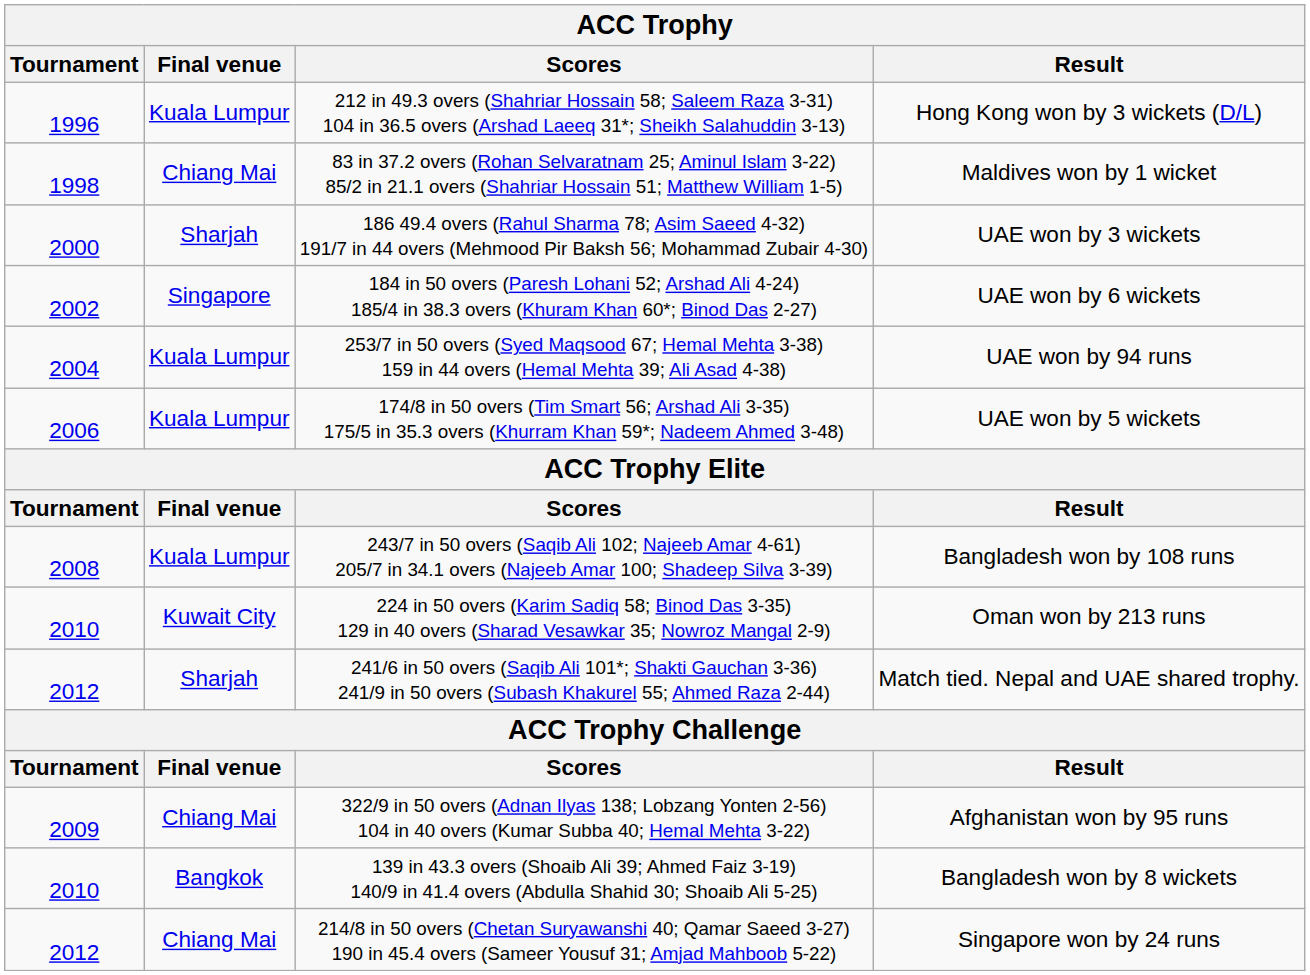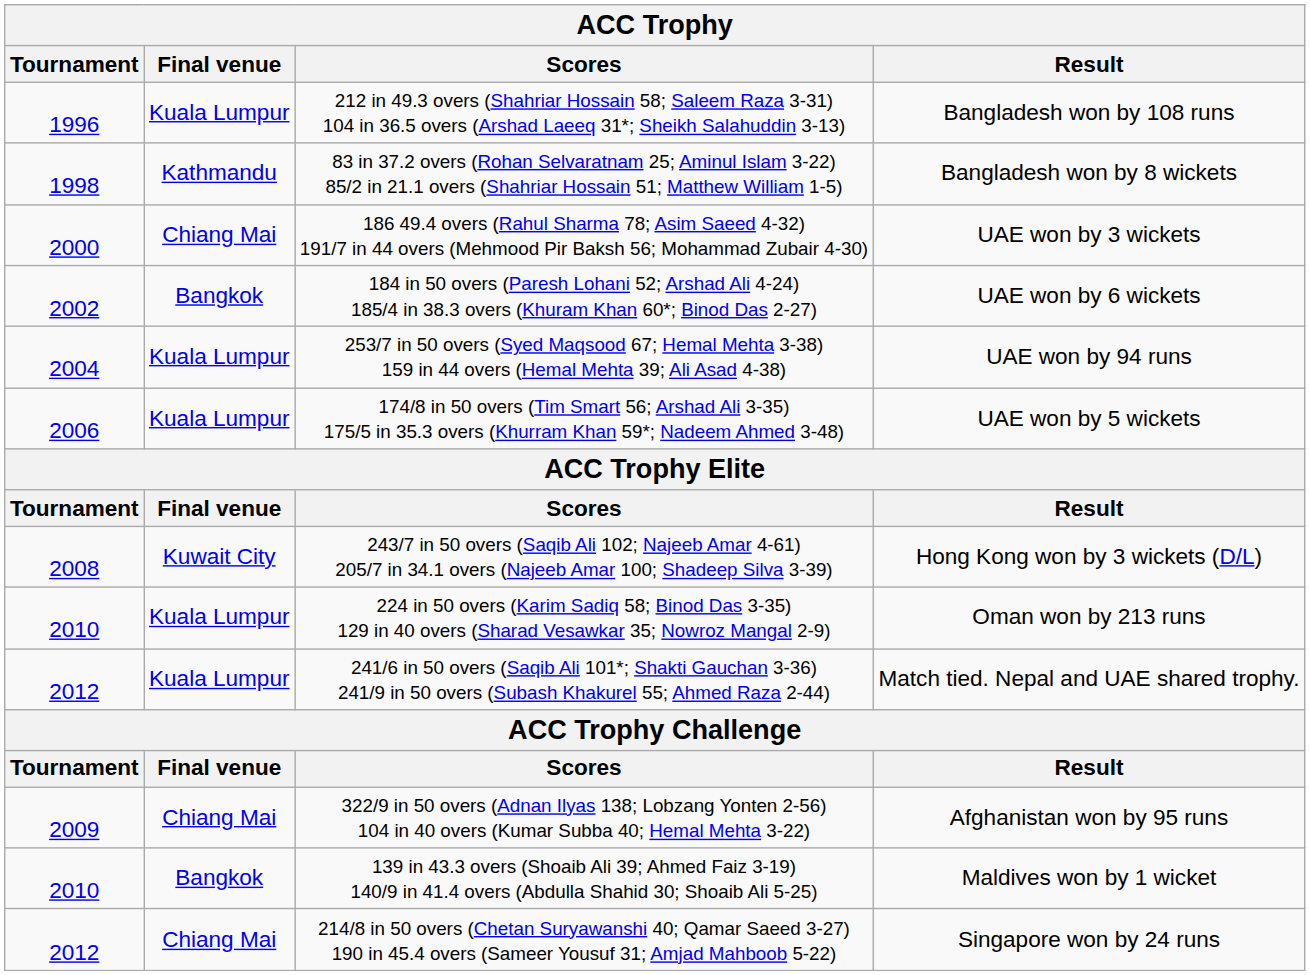(1089, 112) Hong Kong won by 3 wickets (D/L) -> (1089, 112) Bangladesh won by 108 runs
(219, 173) Chiang Mai -> (219, 173) Kathmandu
(1089, 173) Maldives won by 1 wicket -> (1089, 173) Bangladesh won by 8 wickets
(219, 234) Sharjah -> (219, 234) Chiang Mai
(219, 295) Singapore -> (219, 295) Bangkok
(219, 556) Kuala Lumpur -> (219, 556) Kuwait City
(1089, 556) Bangladesh won by 108 runs -> (1089, 556) Hong Kong won by 3 wickets (D/L)
(219, 617) Kuwait City -> (219, 617) Kuala Lumpur
(219, 678) Sharjah -> (219, 678) Kuala Lumpur
(1089, 878) Bangladesh won by 8 wickets -> (1089, 878) Maldives won by 1 wicket
